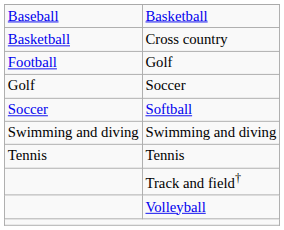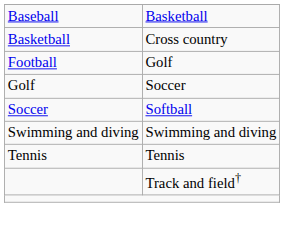- row: (176, 206)
